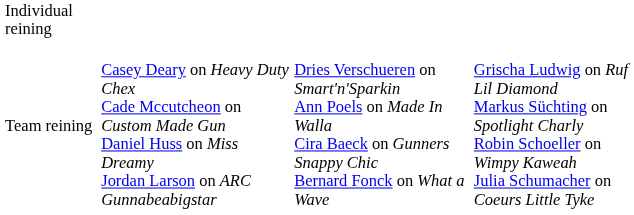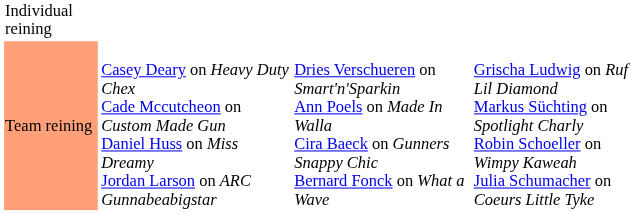(49, 125) no background -> (49, 125) lightsalmon background
